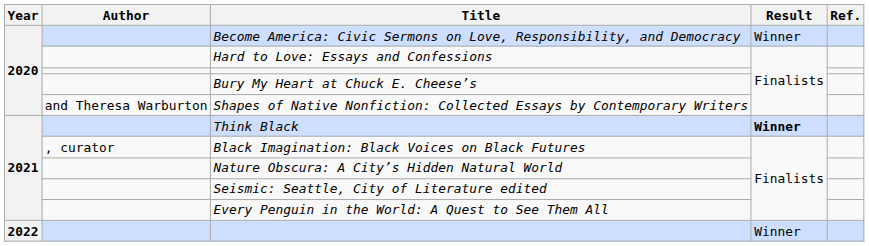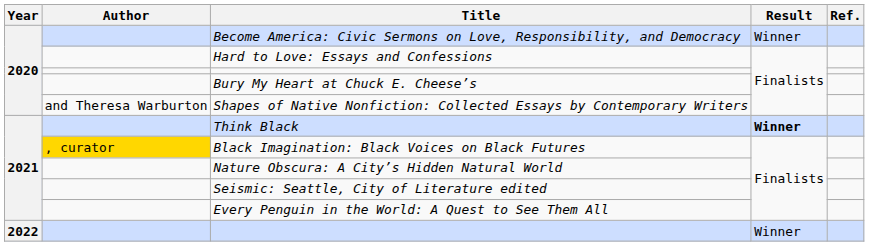(80, 147) no background -> (80, 147) gold background
